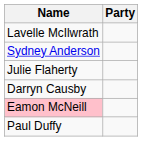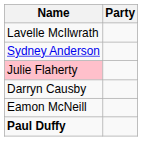(42, 70) no background -> (42, 70) pink background
(47, 107) pink background -> (47, 107) no background
(34, 126) normal -> (36, 126) bold
